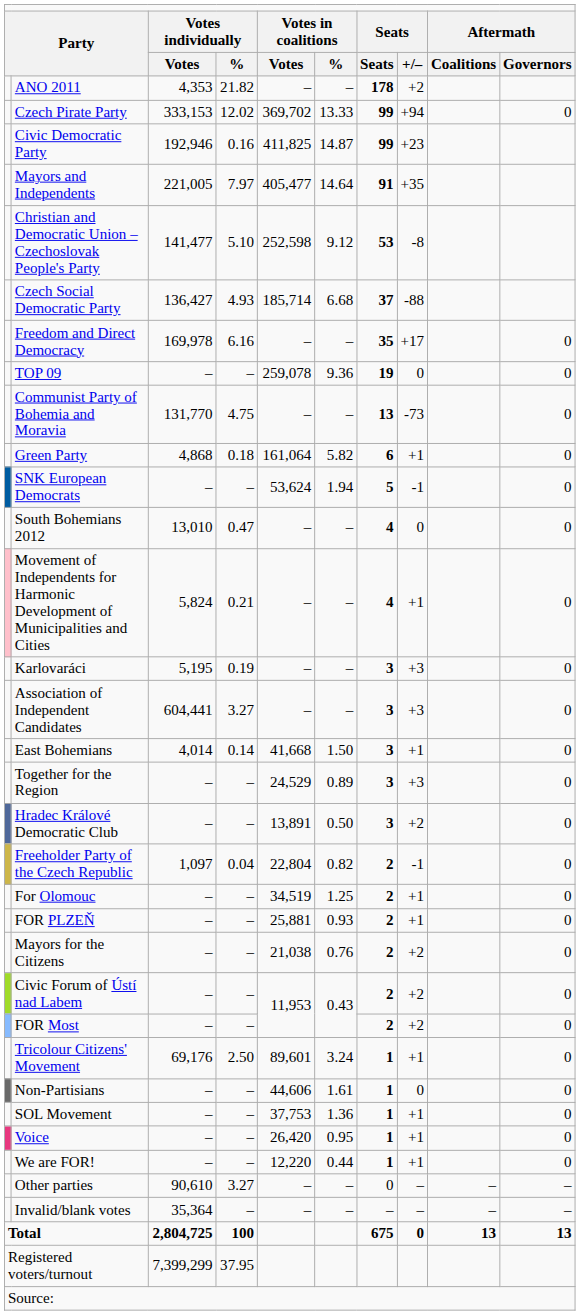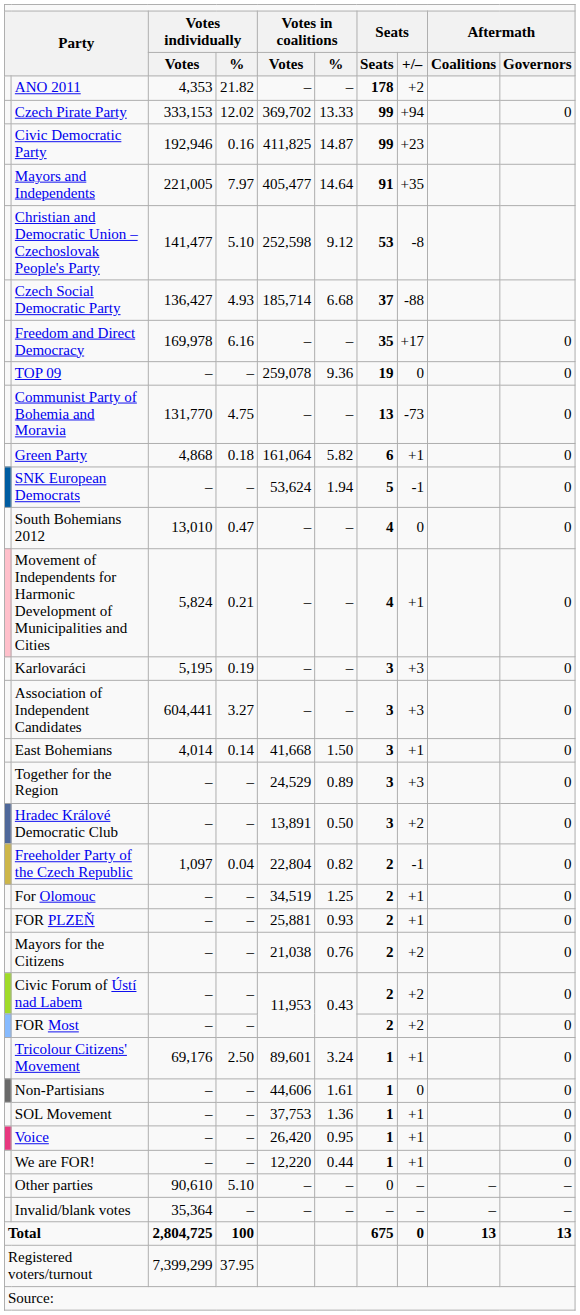(241, 1185) 3.27 -> (241, 1185) 5.10
